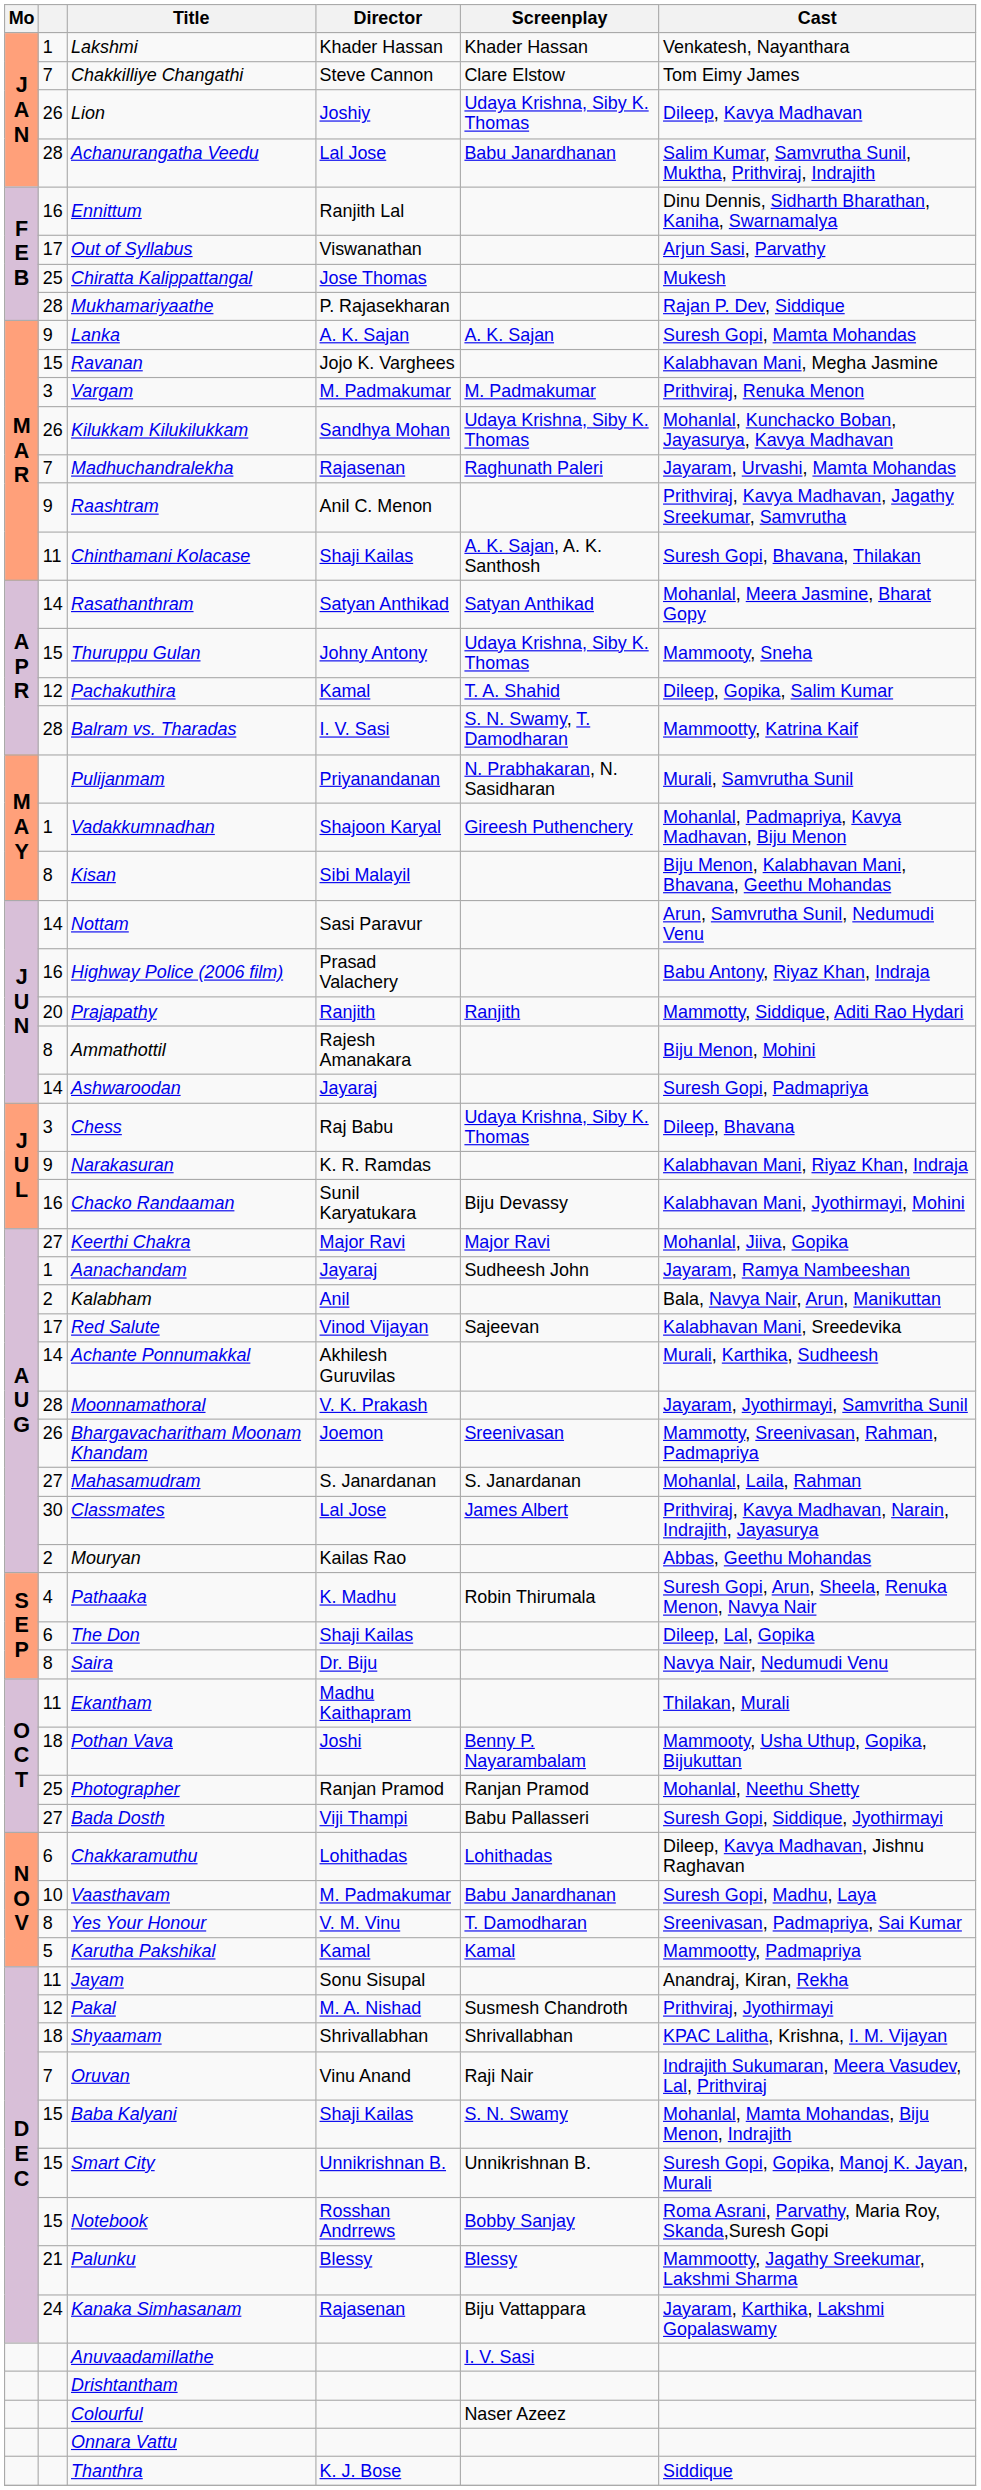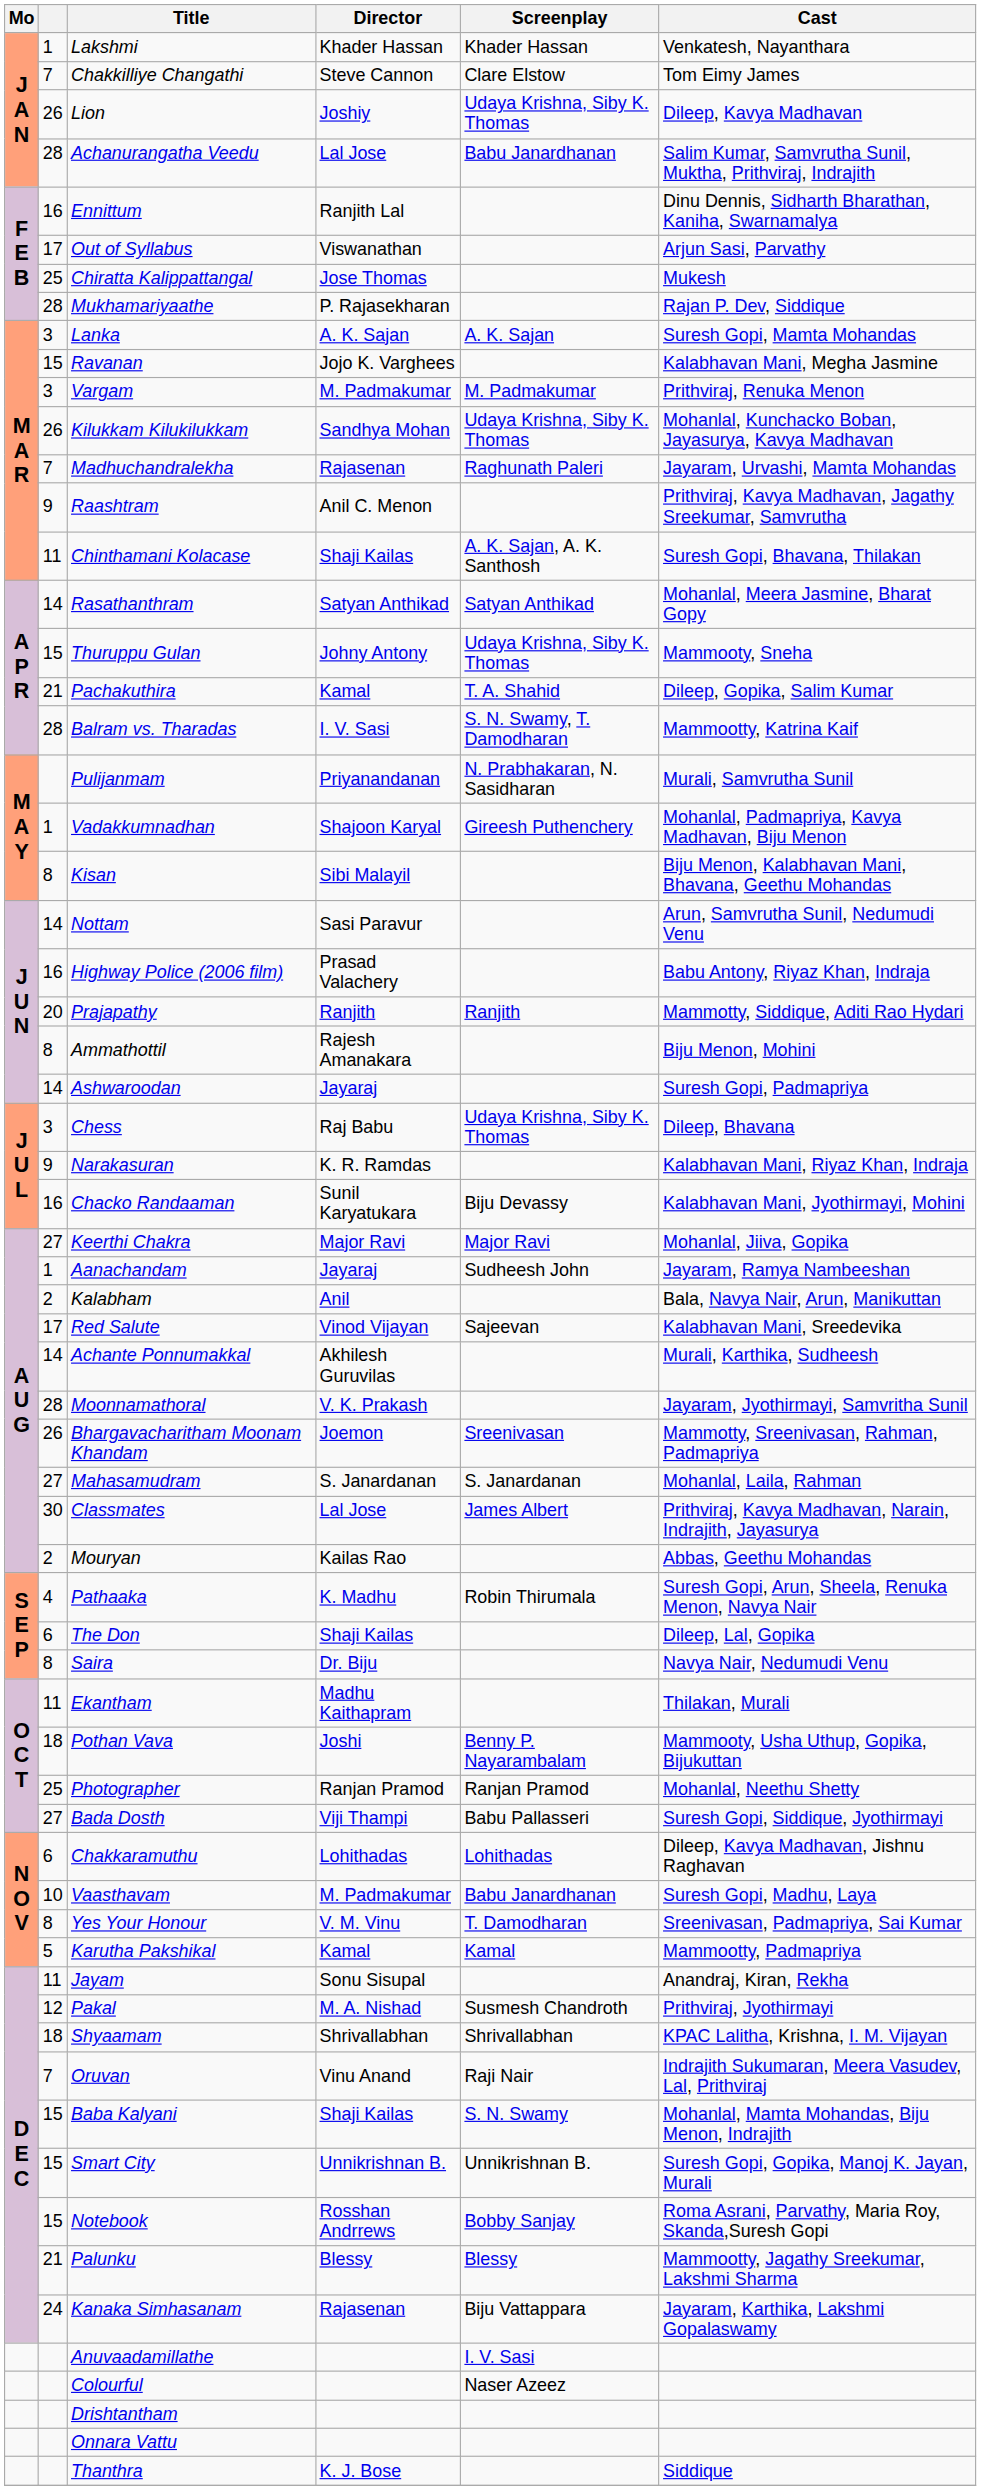(48, 334) 9 -> (48, 334) 3
(53, 691) 12 -> (53, 691) 21
rows swapped: (107, 2413) <-> (124, 2385)
